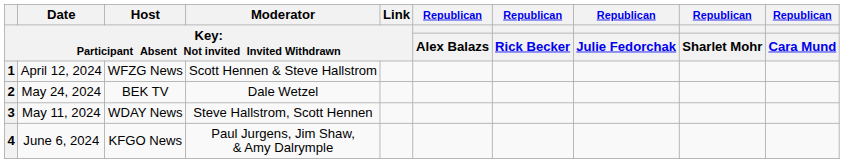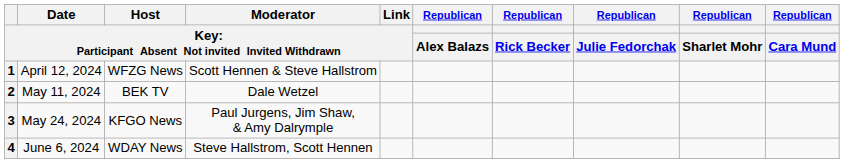(61, 92) May 24, 2024 -> (61, 92) May 11, 2024
(61, 112) May 11, 2024 -> (61, 120) May 24, 2024
(145, 112) WDAY News -> (145, 120) KFGO News
(283, 112) Steve Hallstrom, Scott Hennen -> (283, 120) Paul Jurgens, Jim Shaw, & Amy Dalrymple
(145, 141) KFGO News -> (145, 148) WDAY News
(283, 141) Paul Jurgens, Jim Shaw, & Amy Dalrymple -> (283, 148) Steve Hallstrom, Scott Hennen
